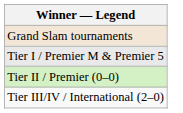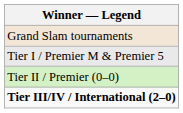(86, 97) normal -> (92, 97) bold
